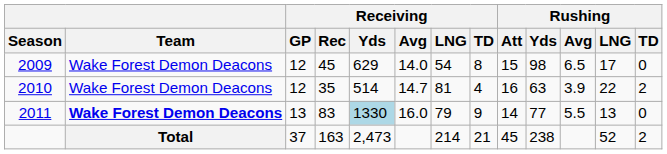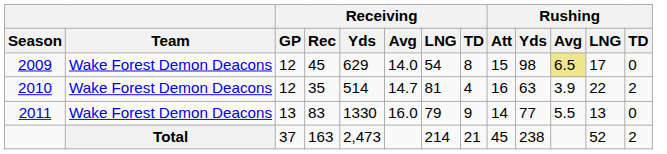(575, 64) no background -> (565, 64) khaki background
(176, 112) bold -> (171, 112) normal
(370, 112) lightblue background -> (360, 112) no background
